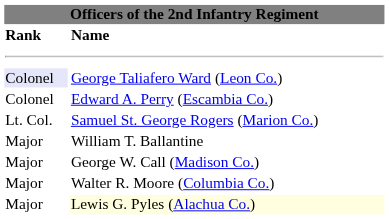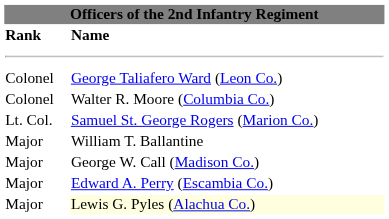(30, 77) lavender background -> (30, 77) no background
(172, 99) Edward A. Perry (Escambia Co.) -> (173, 99) Walter R. Moore (Columbia Co.)
(173, 183) Walter R. Moore (Columbia Co.) -> (172, 183) Edward A. Perry (Escambia Co.)
